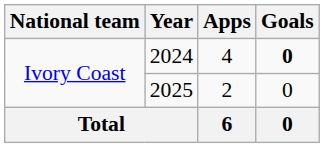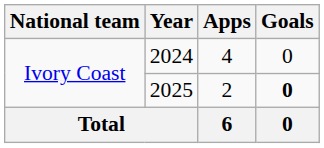(287, 55) bold -> (287, 55) normal
(287, 90) normal -> (287, 90) bold
